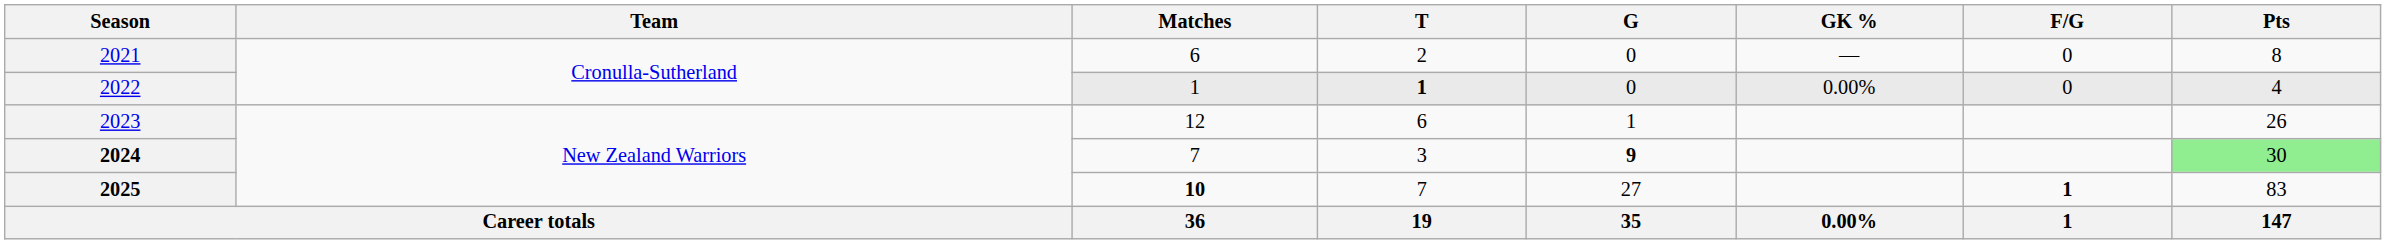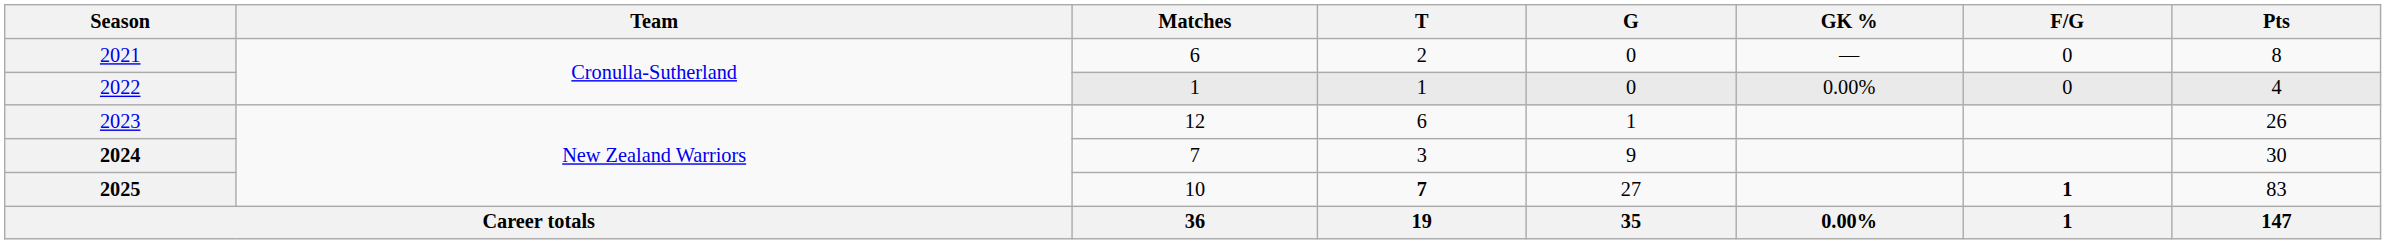(1422, 88) bold -> (1422, 88) normal
(1631, 155) bold -> (1631, 155) normal
(2276, 155) lightgreen background -> (2276, 155) no background
(1195, 189) bold -> (1195, 189) normal
(1422, 189) normal -> (1422, 189) bold
